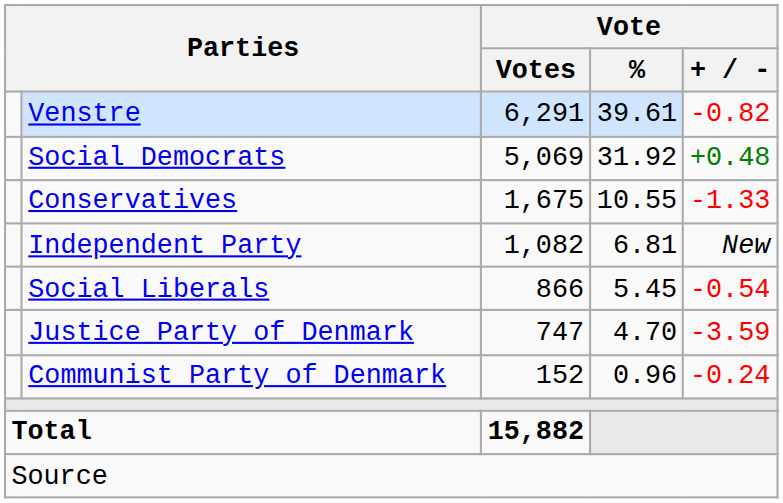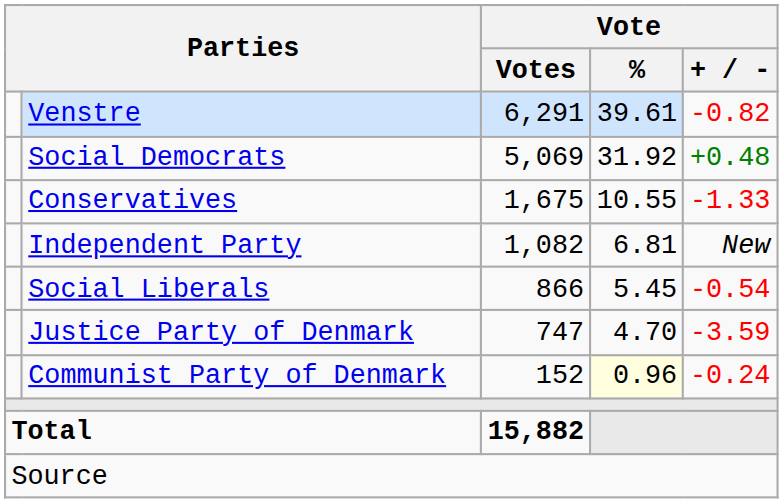(645, 376) no background -> (645, 376) lightyellow background
